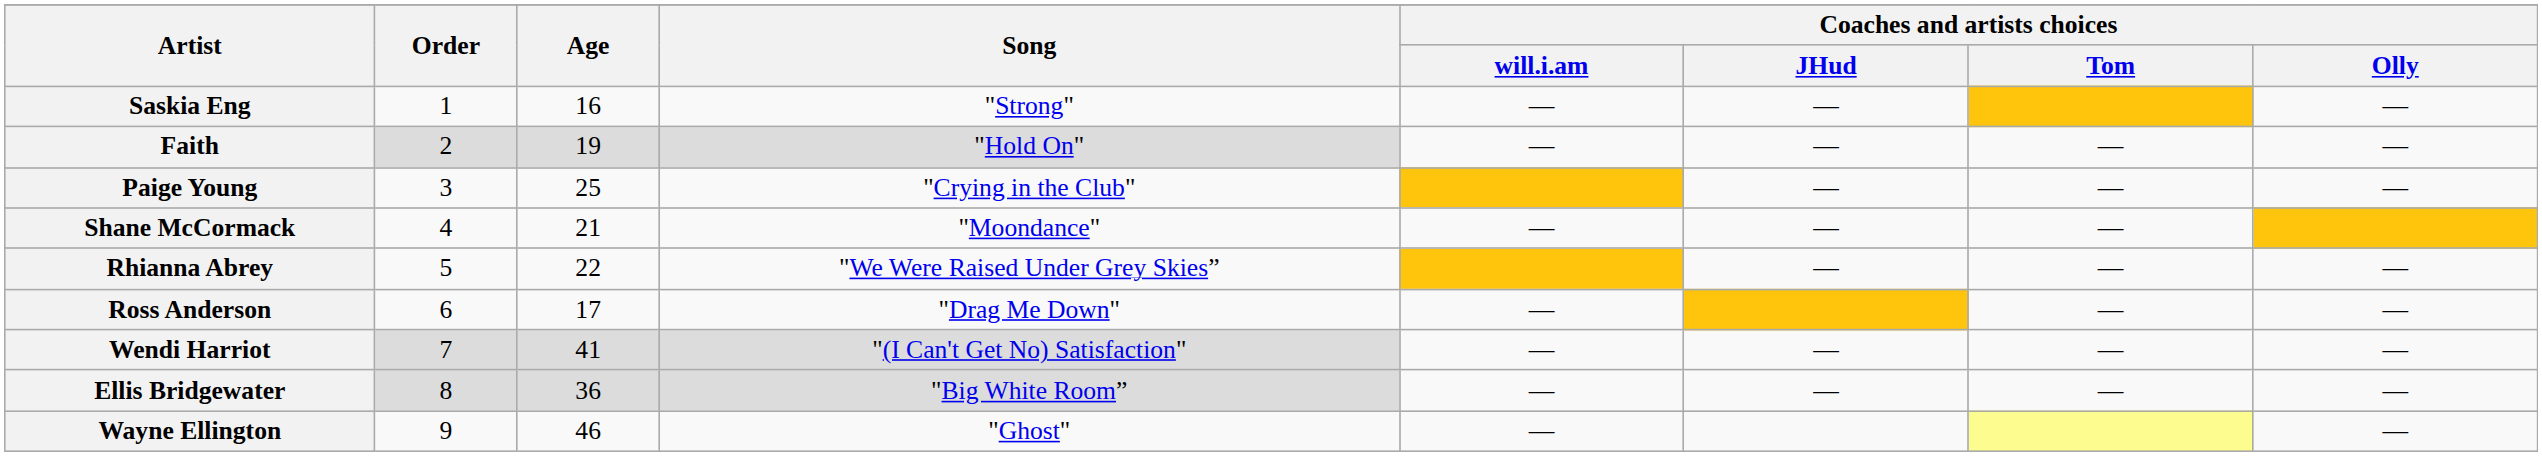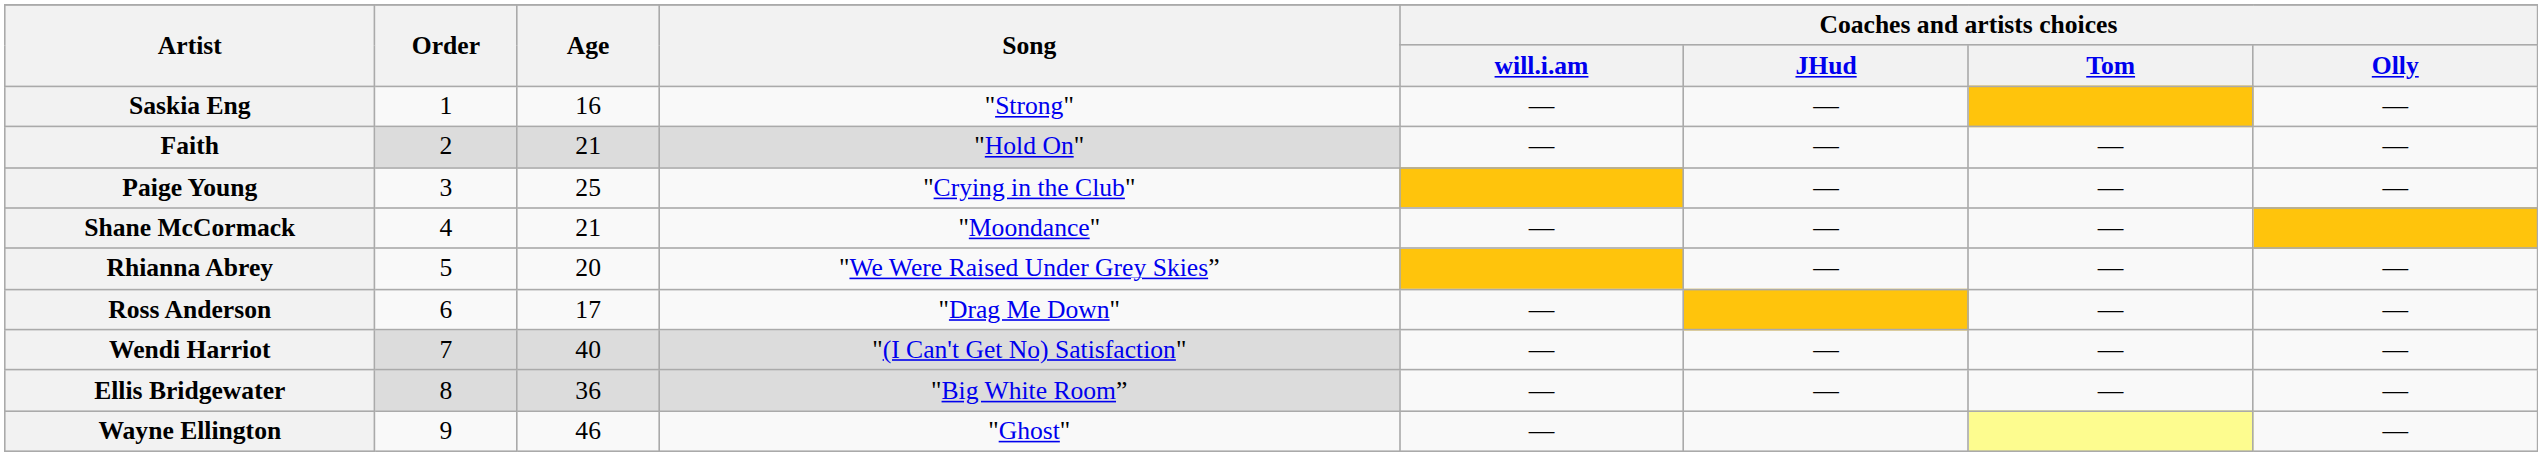(588, 146) 19 -> (588, 146) 21
(588, 268) 22 -> (588, 268) 20
(588, 349) 41 -> (588, 349) 40
